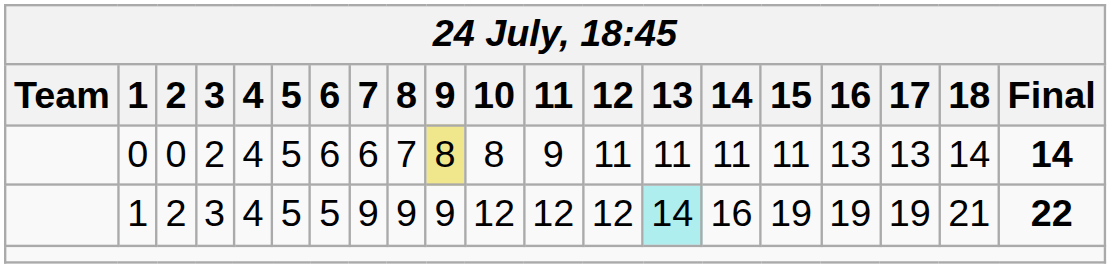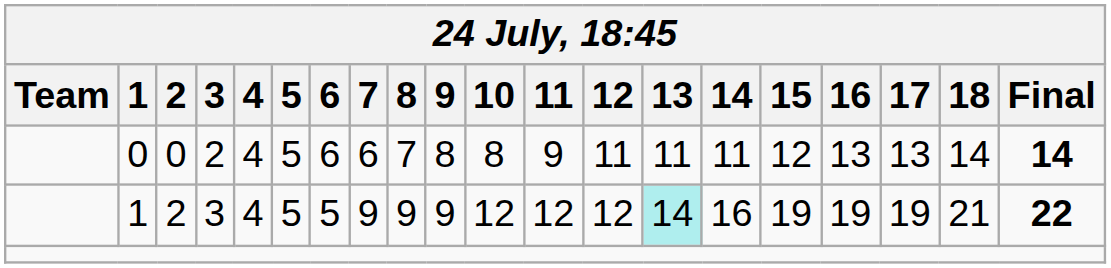(445, 154) khaki background -> (445, 154) no background
(791, 154) 11 -> (791, 154) 12
